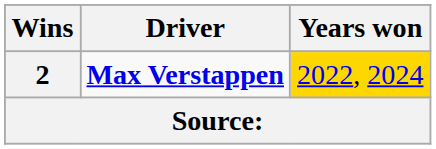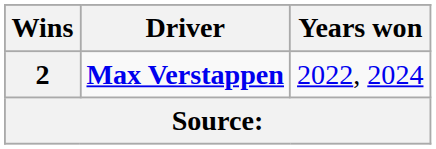(360, 74) gold background -> (360, 74) no background
